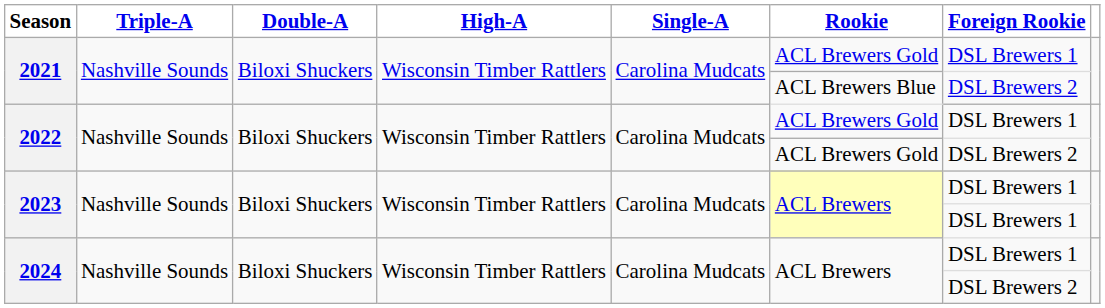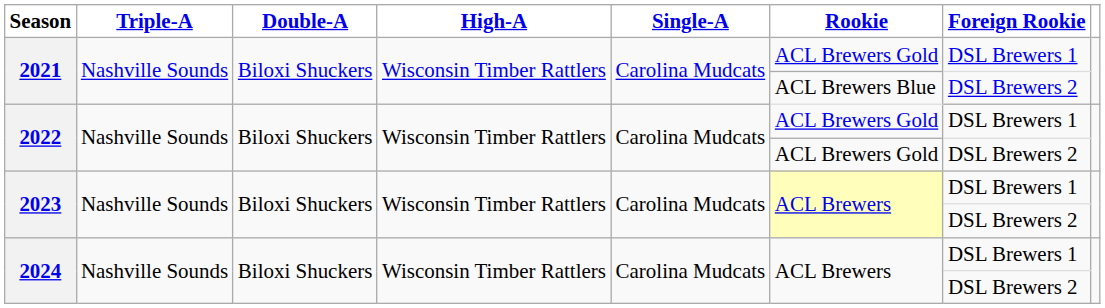(1013, 220) DSL Brewers 1 -> (1013, 220) DSL Brewers 2
